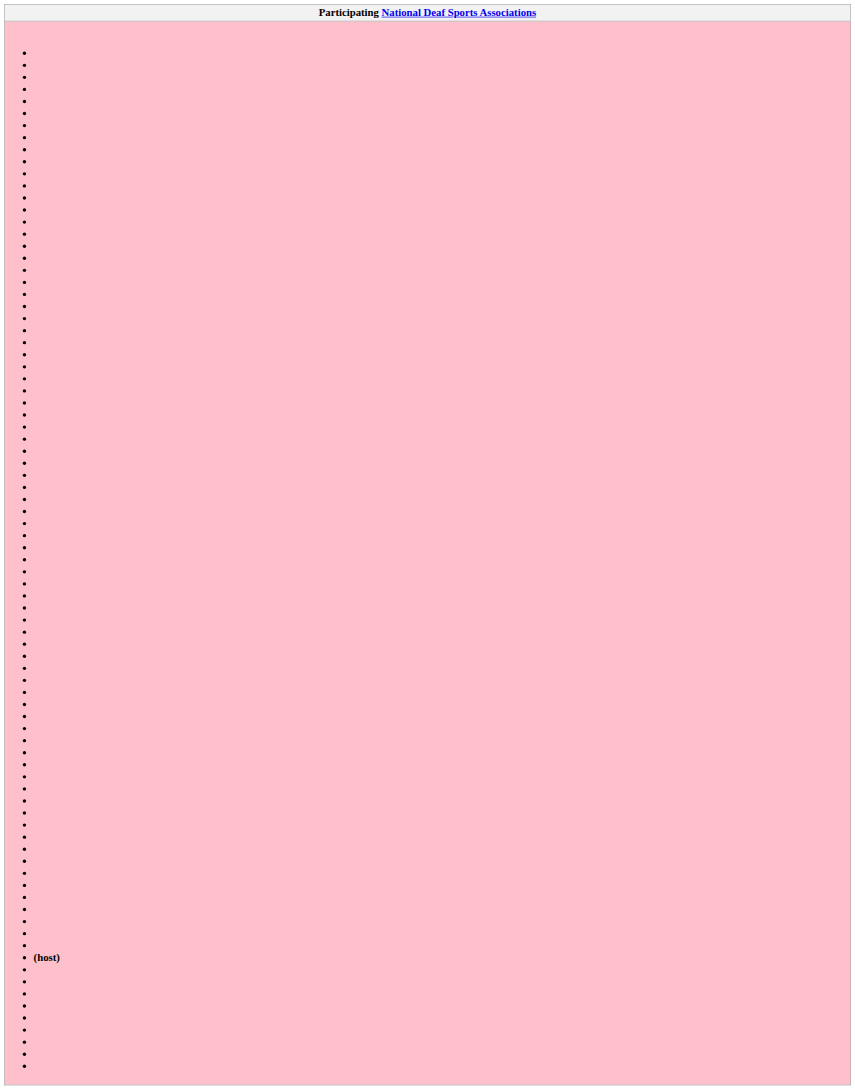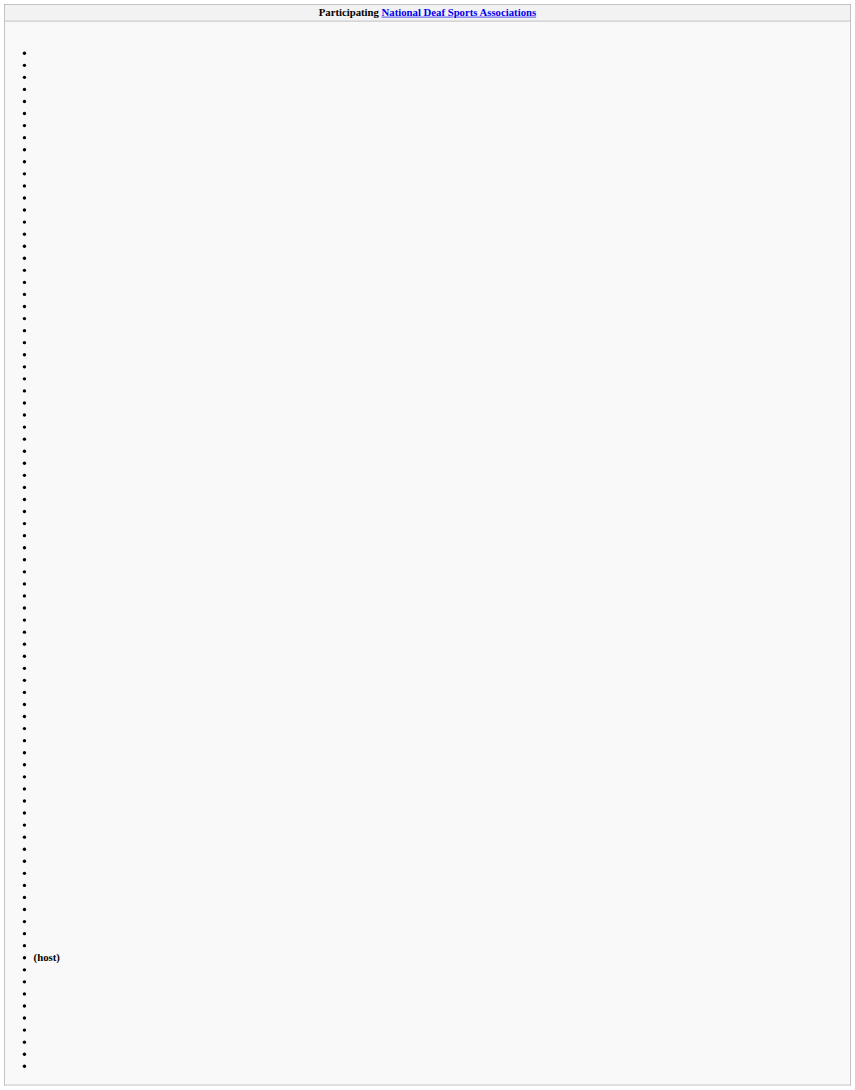(427, 559) pink background -> (427, 559) no background
